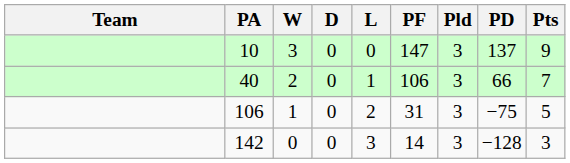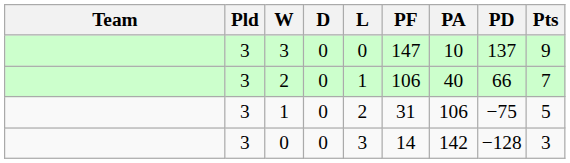columns swapped: (458, 19) <-> (249, 19)
